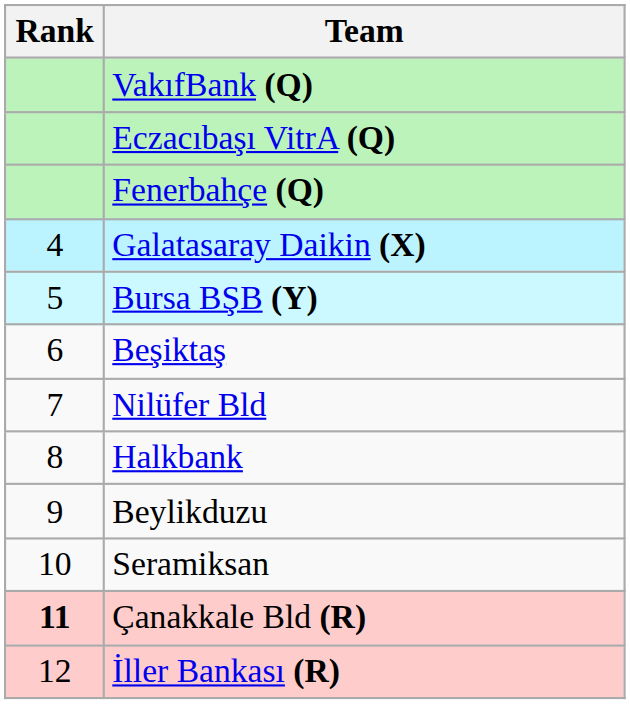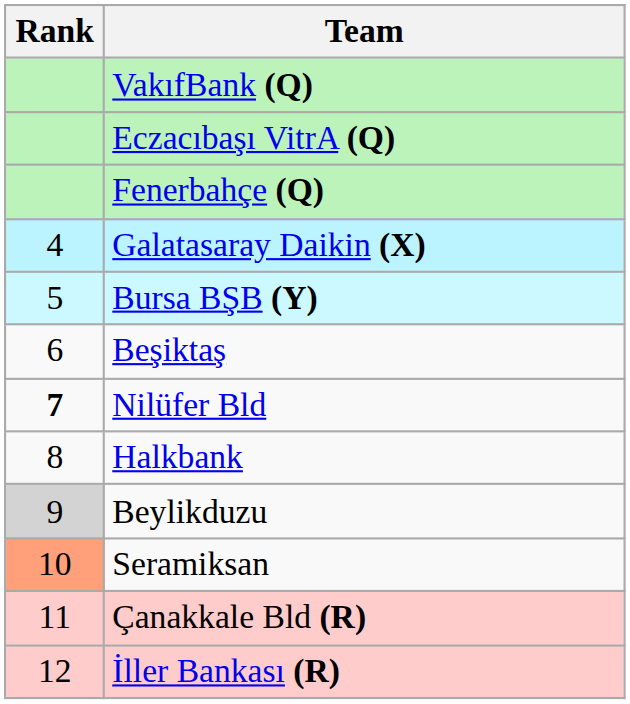(55, 404) normal -> (55, 404) bold
(55, 510) no background -> (55, 510) lightgrey background
(55, 564) no background -> (55, 564) lightsalmon background
(55, 617) bold -> (55, 617) normal
